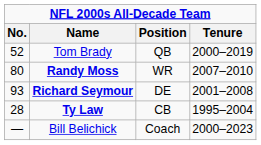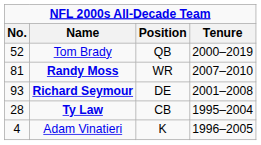(17, 71) 80 -> (17, 71) 81
+ row: (83, 129)
- row: (83, 129)
